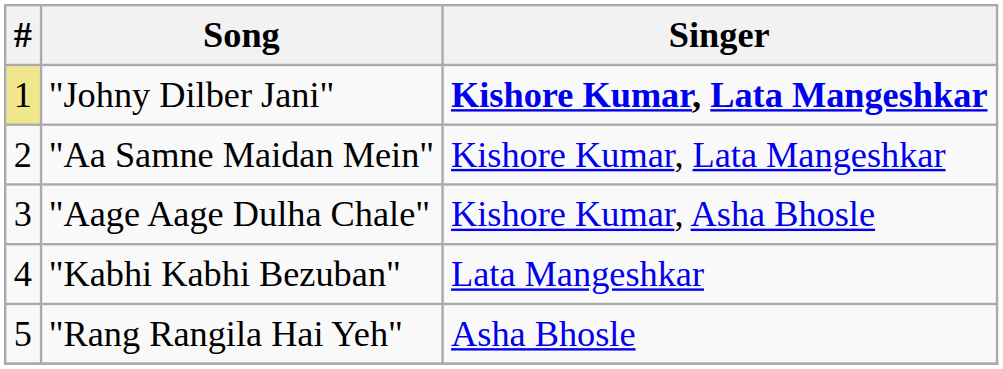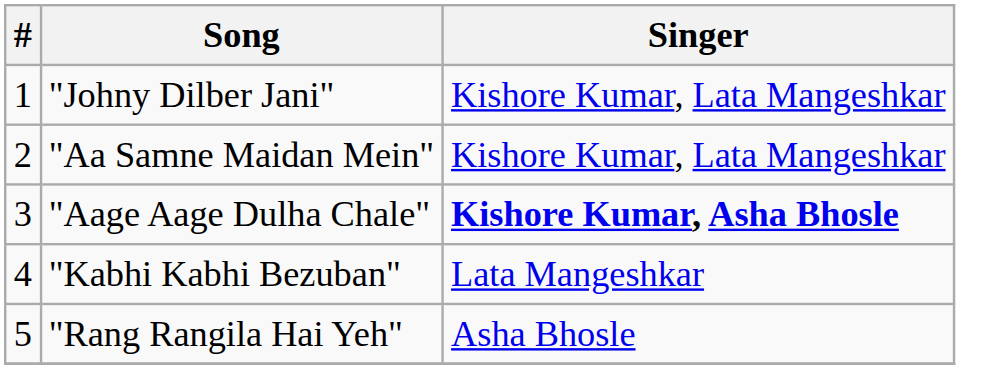(23, 94) khaki background -> (23, 94) no background
(719, 94) bold -> (698, 94) normal
(663, 214) normal -> (675, 214) bold
